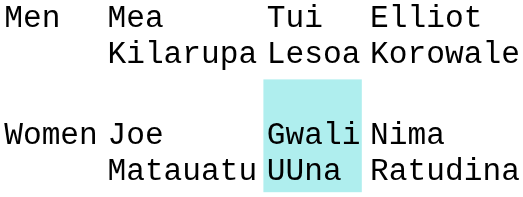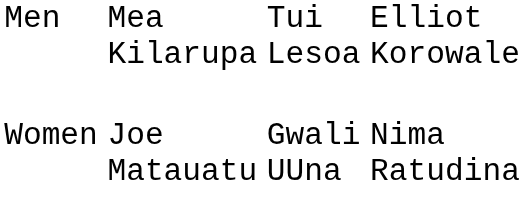(314, 154) paleturquoise background -> (314, 154) no background
